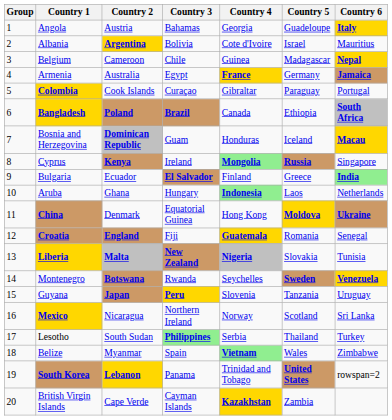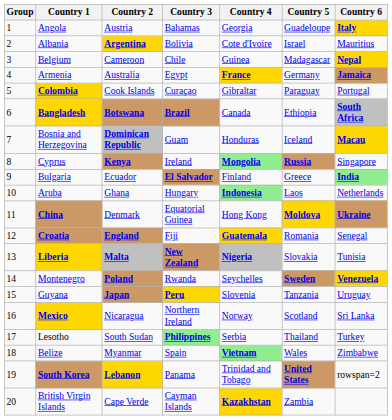(119, 112) Poland -> (124, 112) Botswana
(124, 278) Botswana -> (119, 278) Poland
